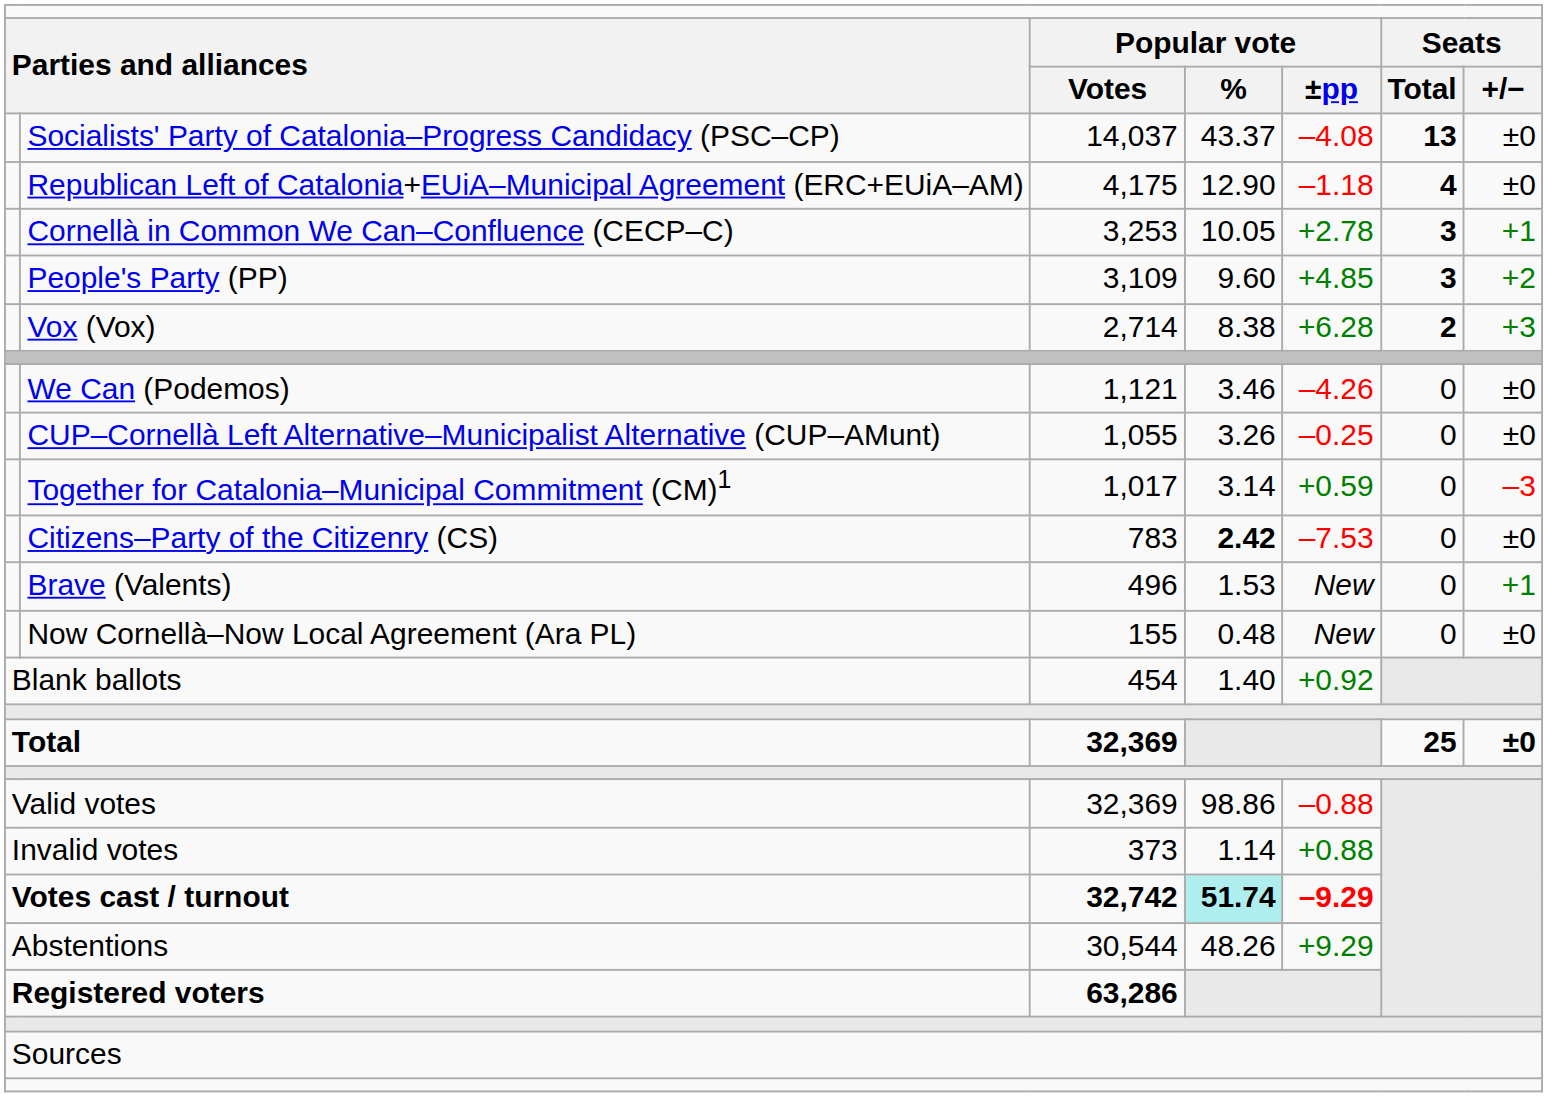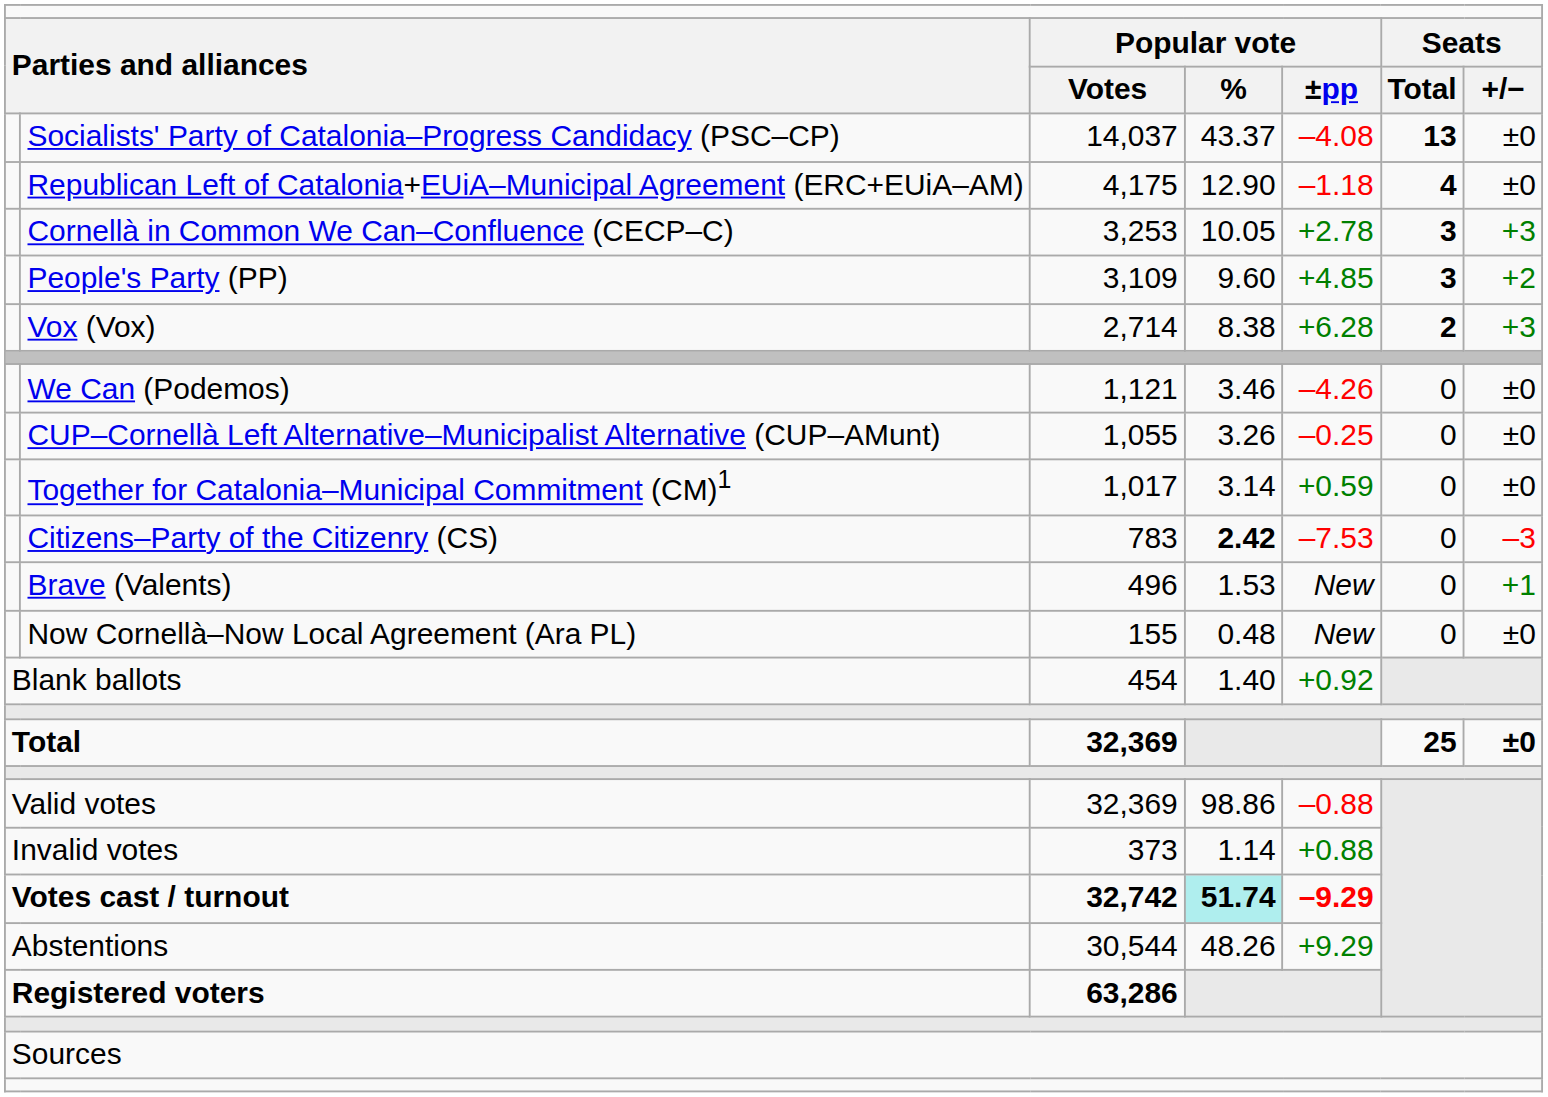(1519, 231) +1 -> (1519, 231) +3
(1519, 486) –3 -> (1519, 486) ±0
(1519, 538) ±0 -> (1519, 538) –3
